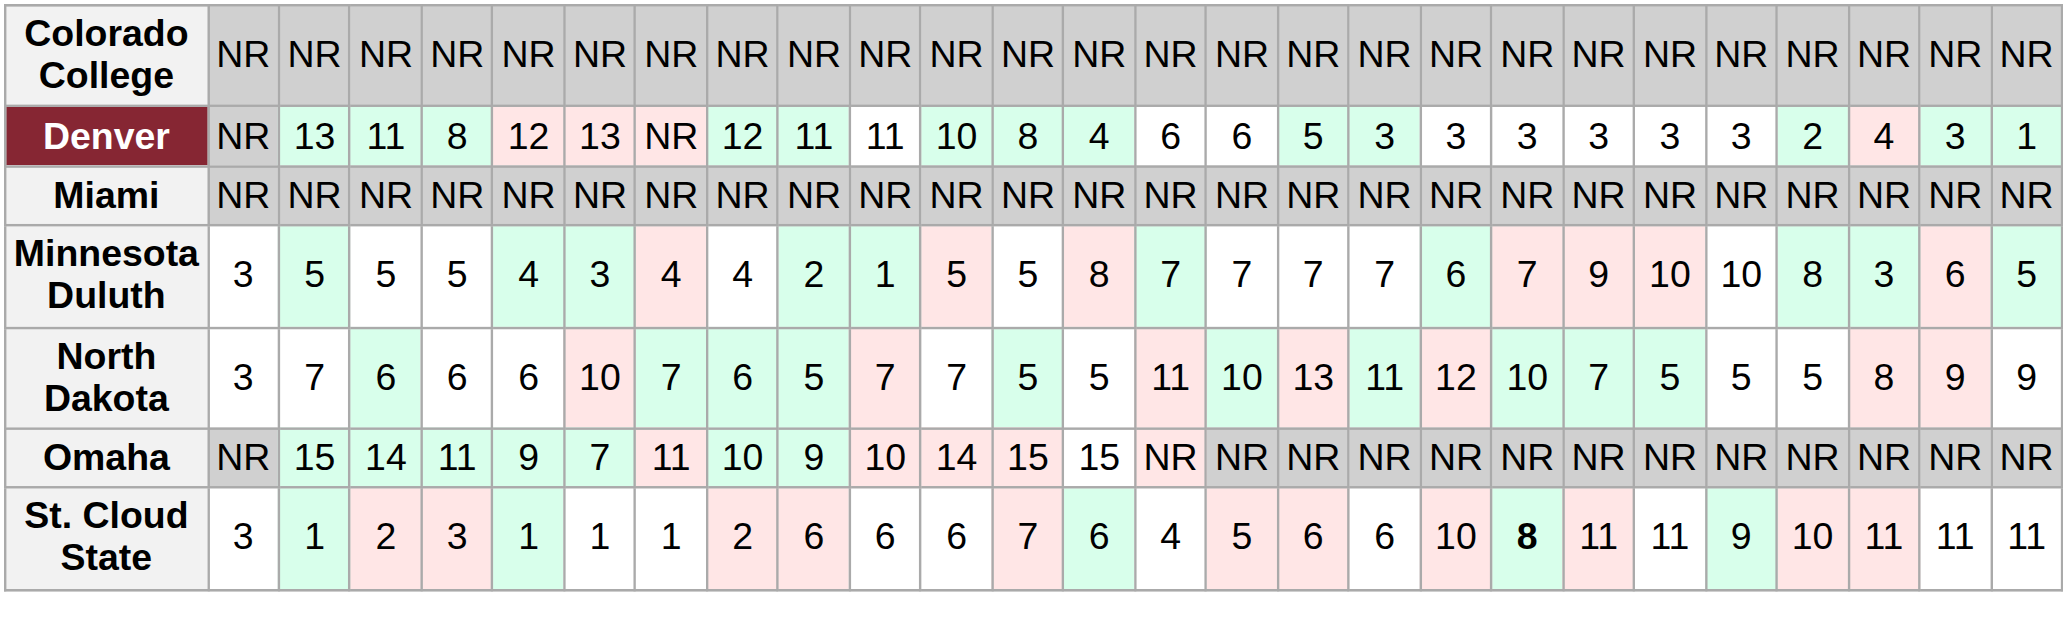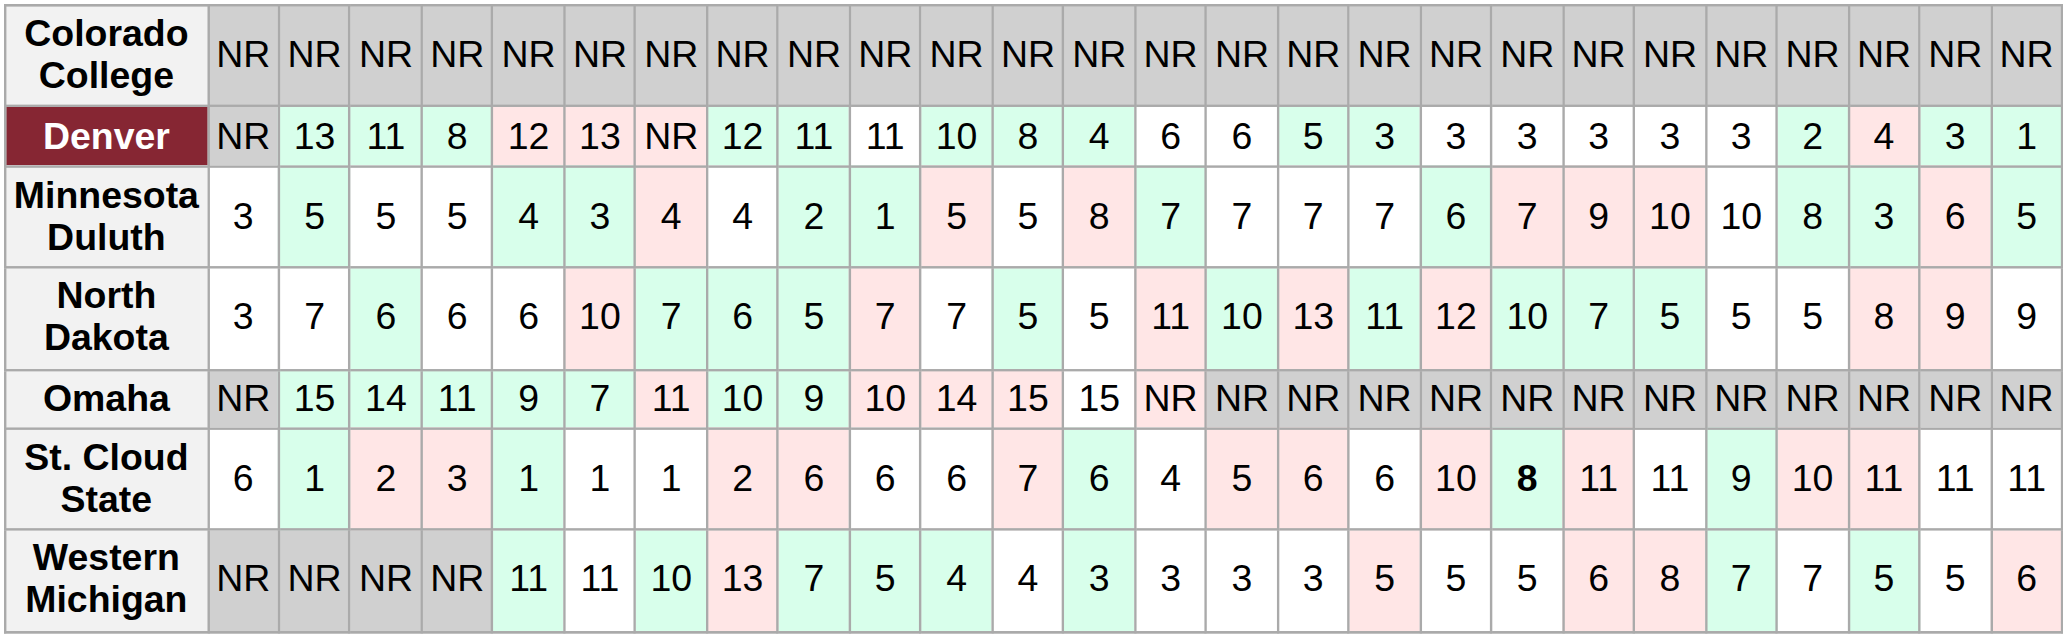- row: (106, 195)
(243, 537) 3 -> (243, 478) 6
+ row: (106, 579)
